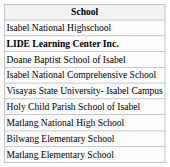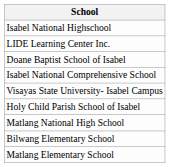(63, 44) bold -> (58, 44) normal
